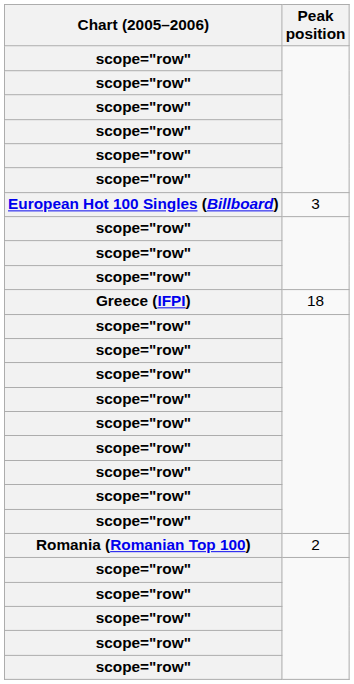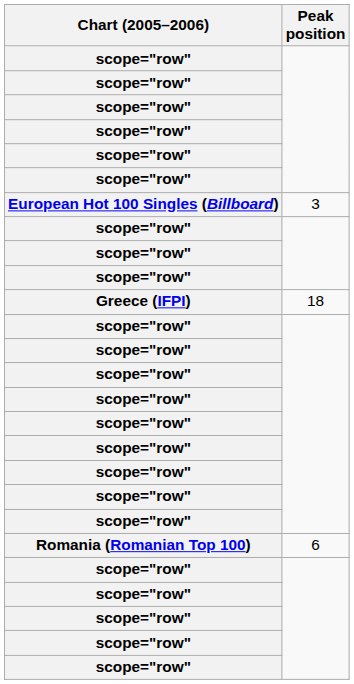(316, 545) 2 -> (316, 545) 6
